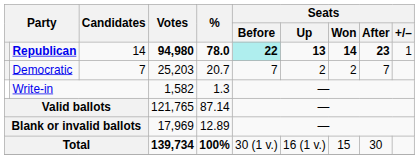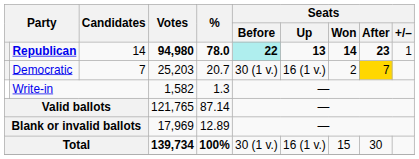(274, 70) 7 -> (256, 70) 30 (1 v.)
(322, 70) 2 -> (304, 70) 16 (1 v.)
(386, 70) no background -> (386, 70) gold background
